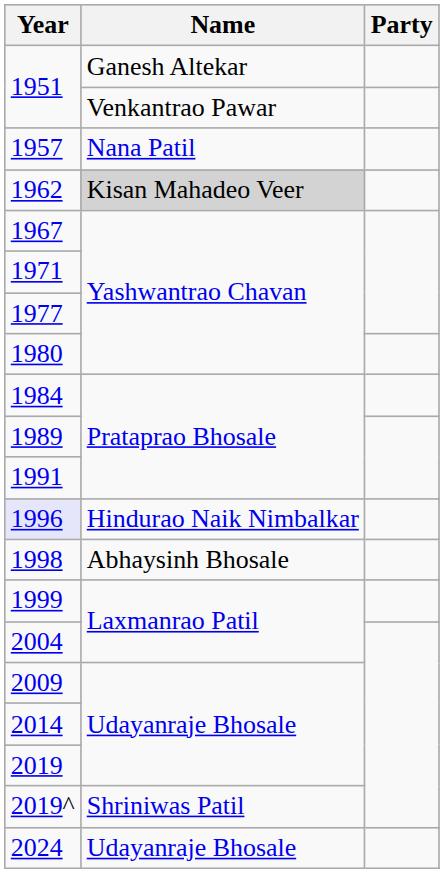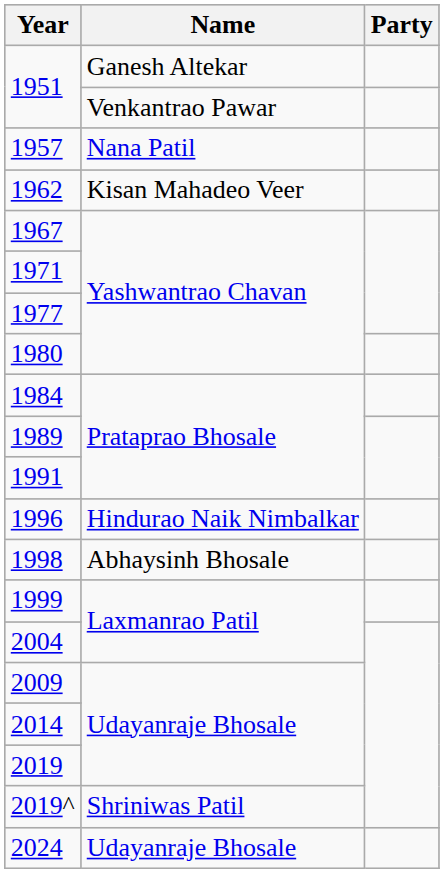(195, 189) lightgrey background -> (195, 189) no background
(37, 518) lavender background -> (37, 518) no background
